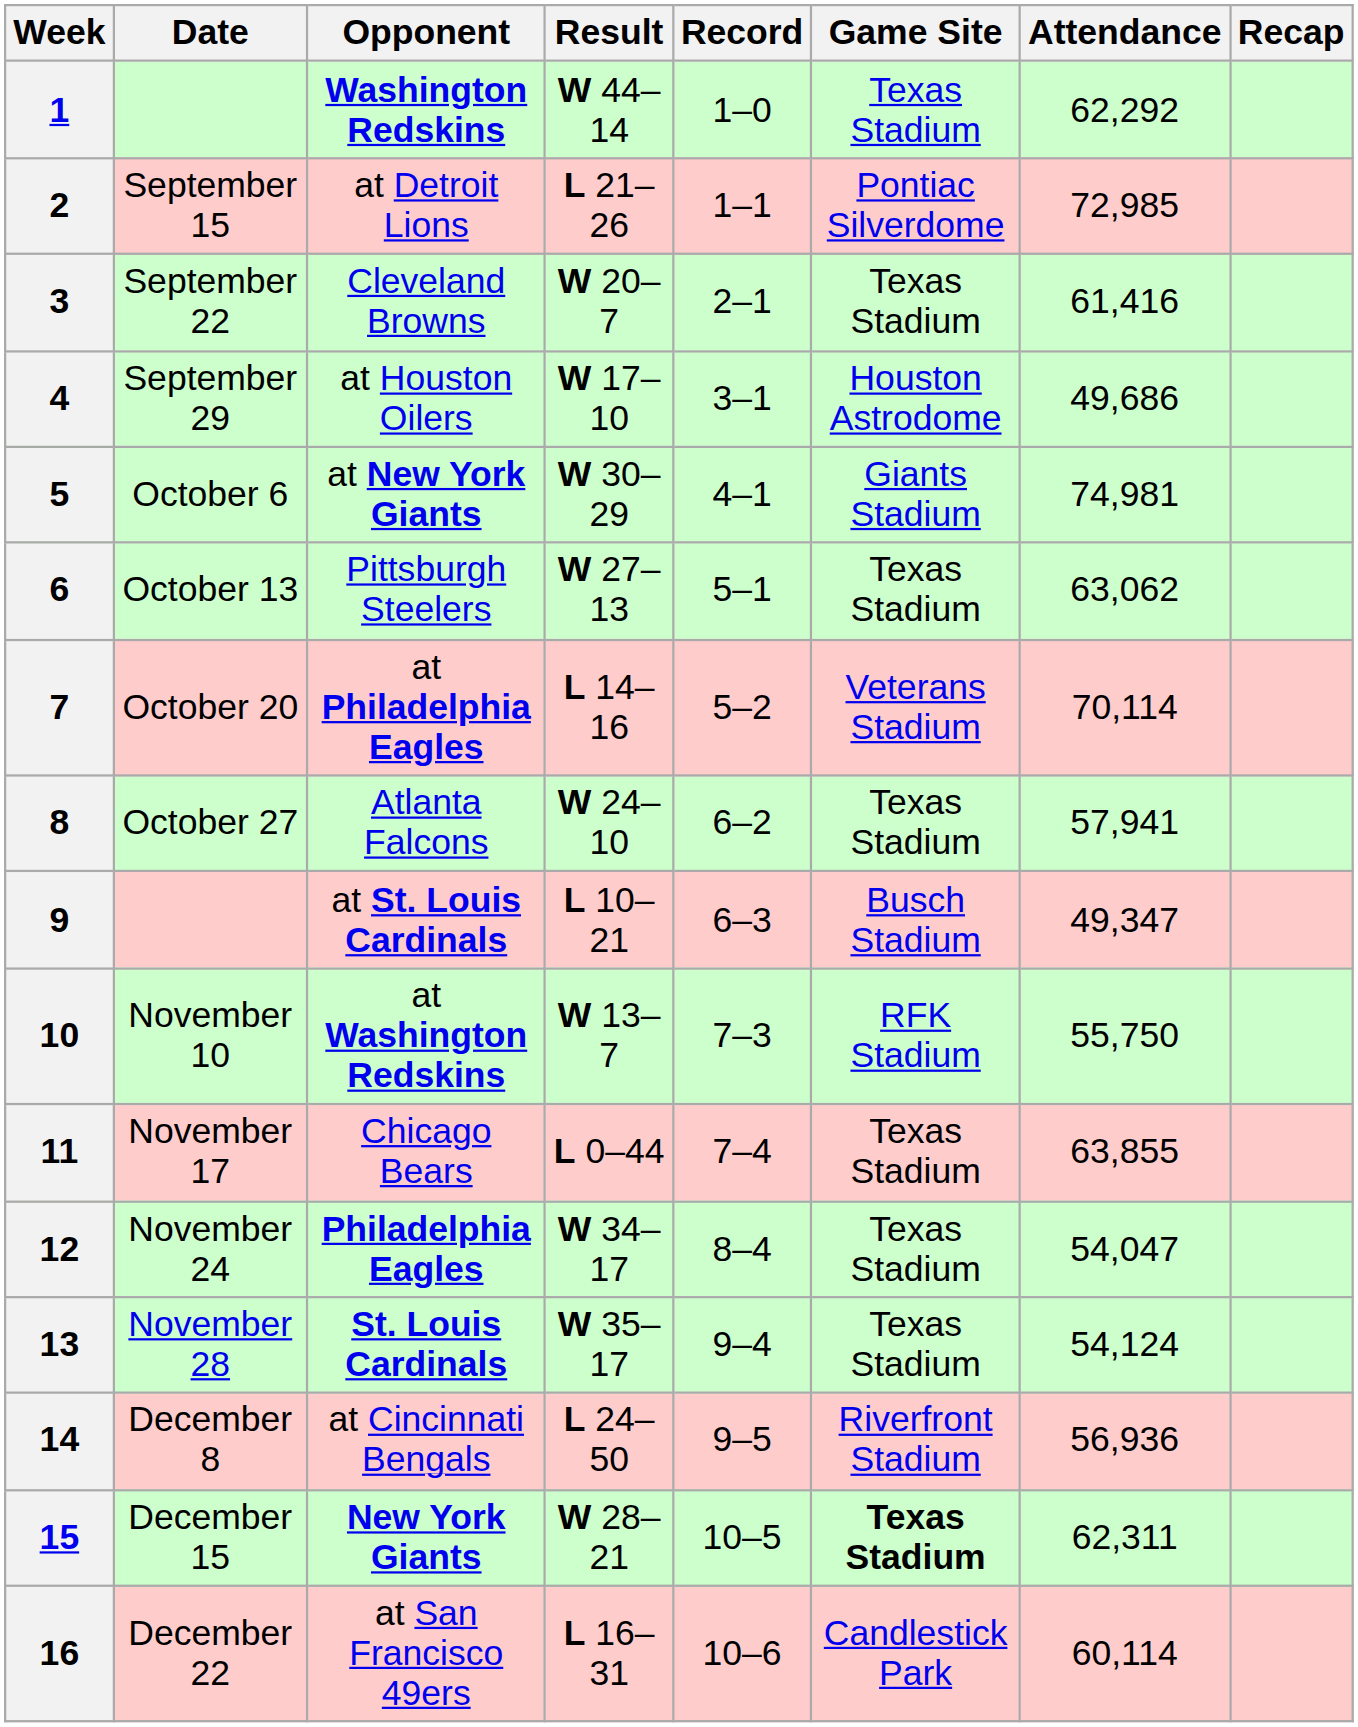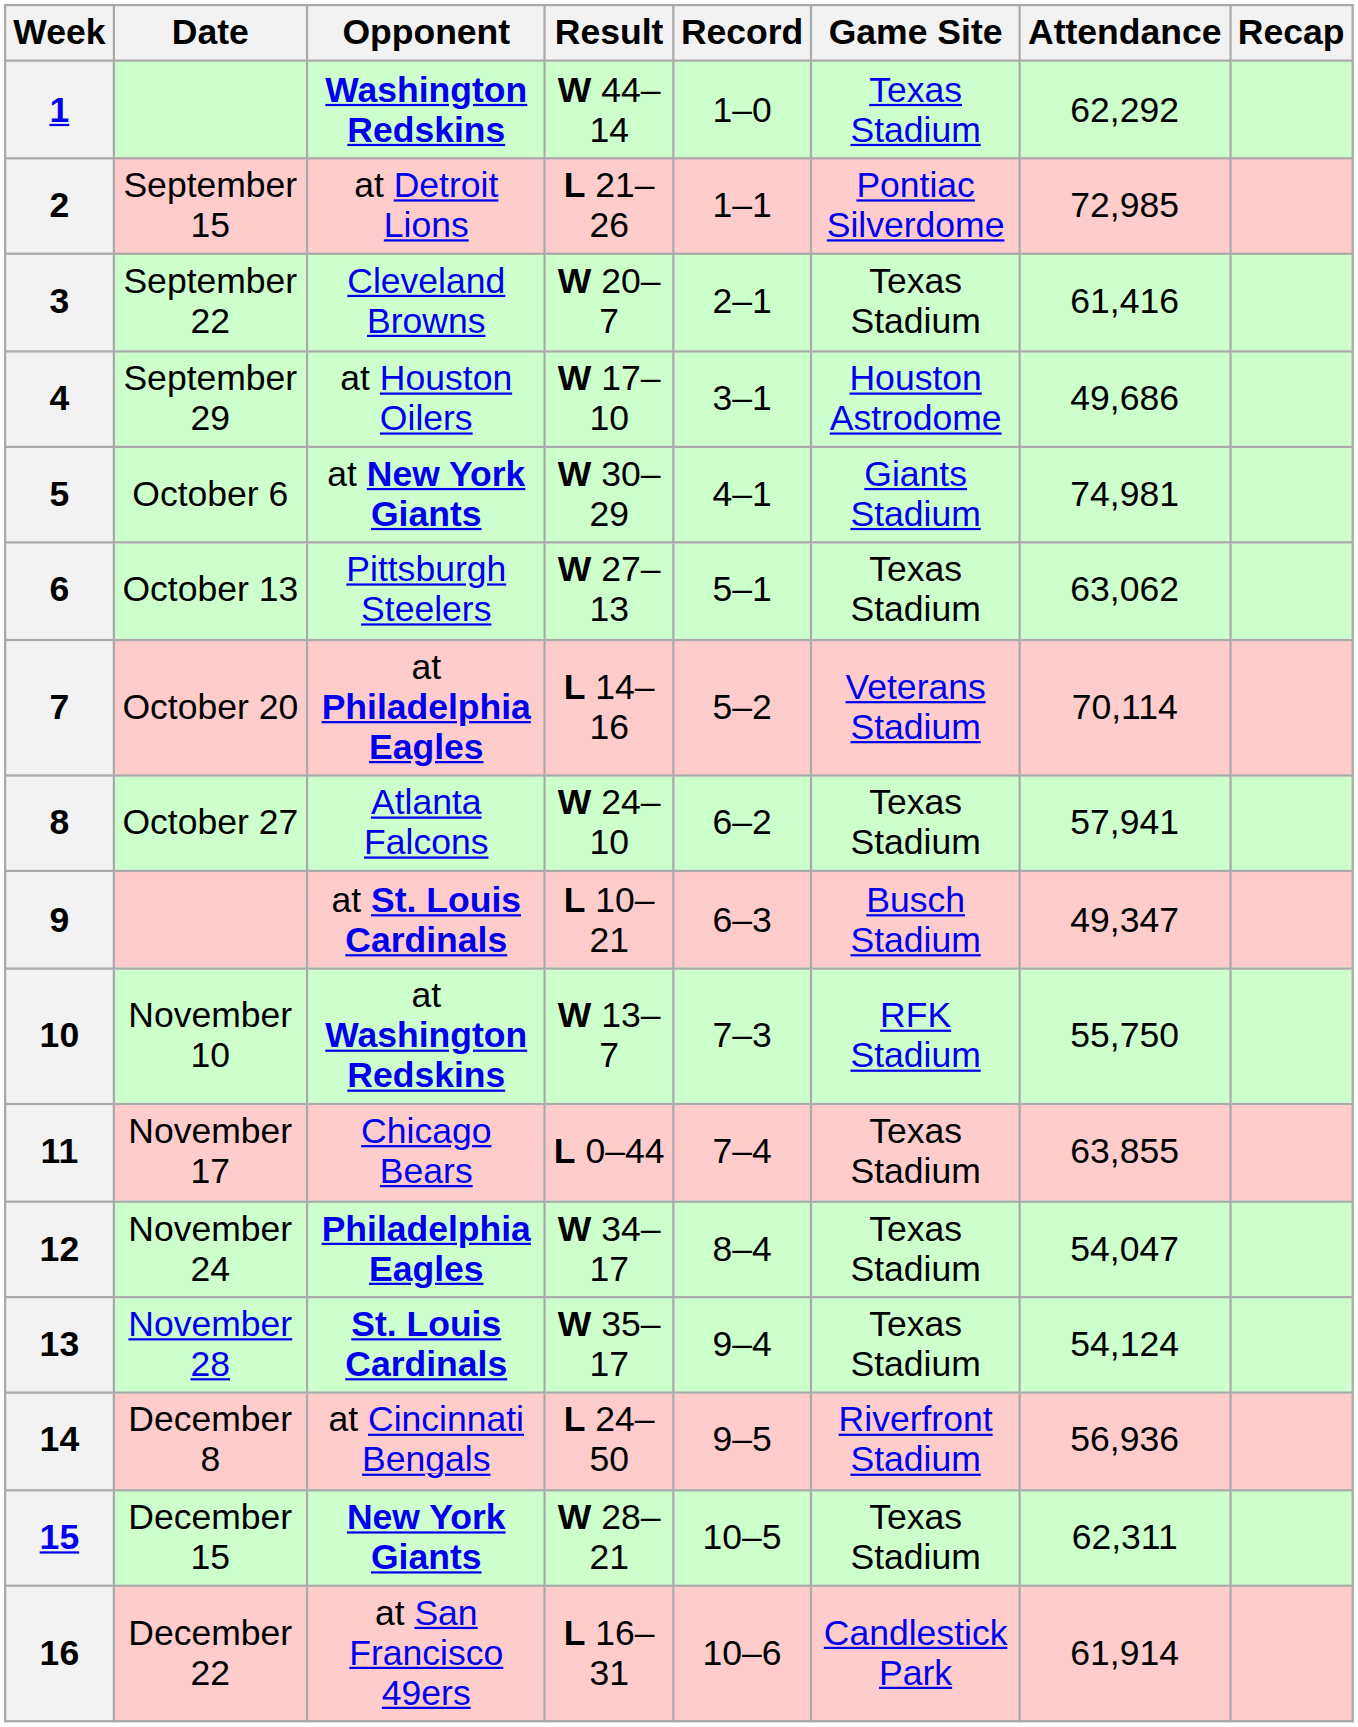(916, 1536) bold -> (916, 1536) normal
(1125, 1653) 60,114 -> (1125, 1653) 61,914
